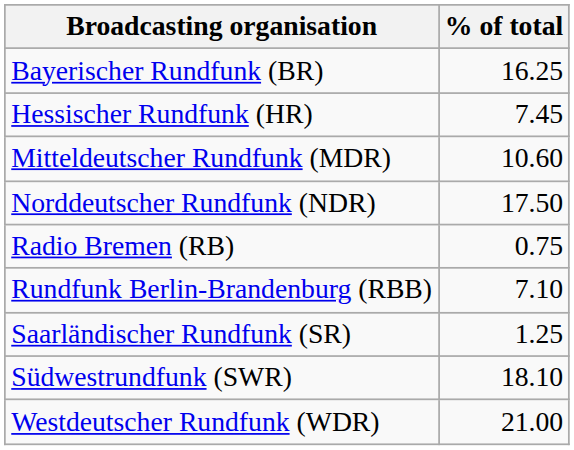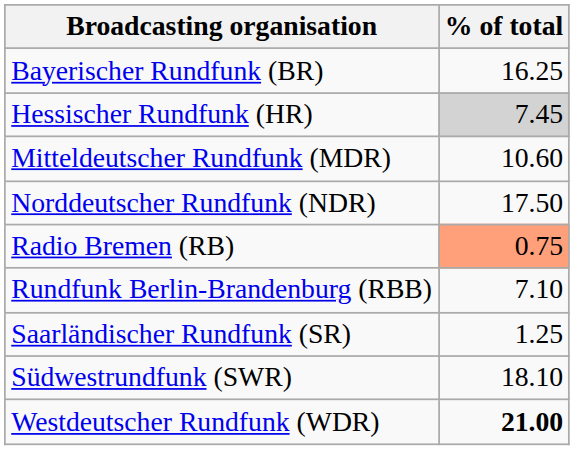(539, 114) no background -> (539, 114) lightgrey background
(539, 245) no background -> (539, 245) lightsalmon background
(532, 421) normal -> (532, 421) bold
